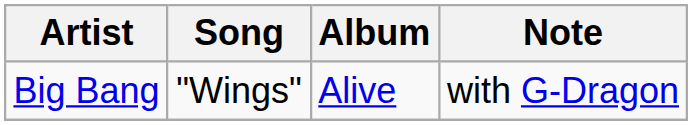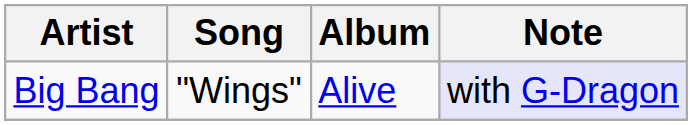(563, 90) no background -> (563, 90) lavender background
